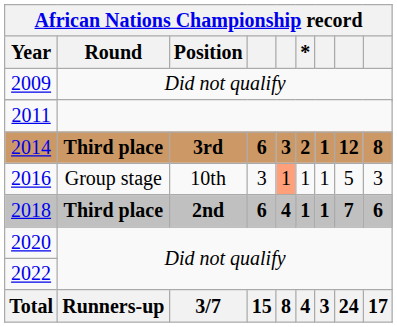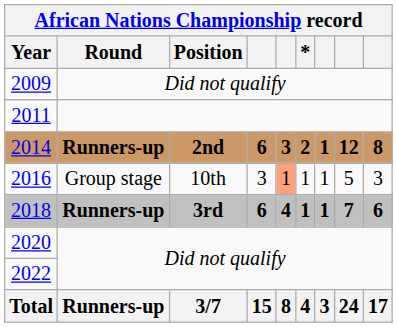(113, 147) Third place -> (113, 147) Runners-up
(208, 147) 3rd -> (208, 147) 2nd
(113, 210) Third place -> (113, 210) Runners-up
(208, 210) 2nd -> (208, 210) 3rd
